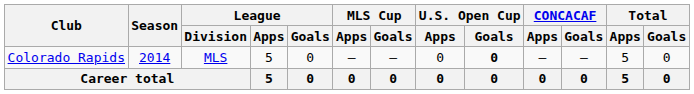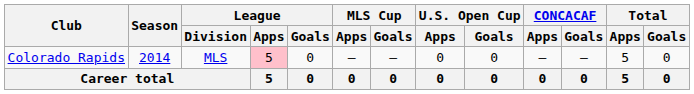(269, 57) no background -> (269, 57) pink background
(494, 57) bold -> (494, 57) normal
